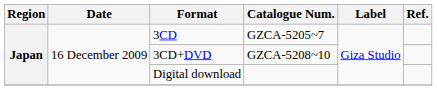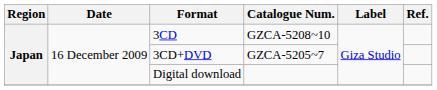(286, 34) GZCA-5205~7 -> (289, 34) GZCA-5208~10
(289, 54) GZCA-5208~10 -> (286, 54) GZCA-5205~7
